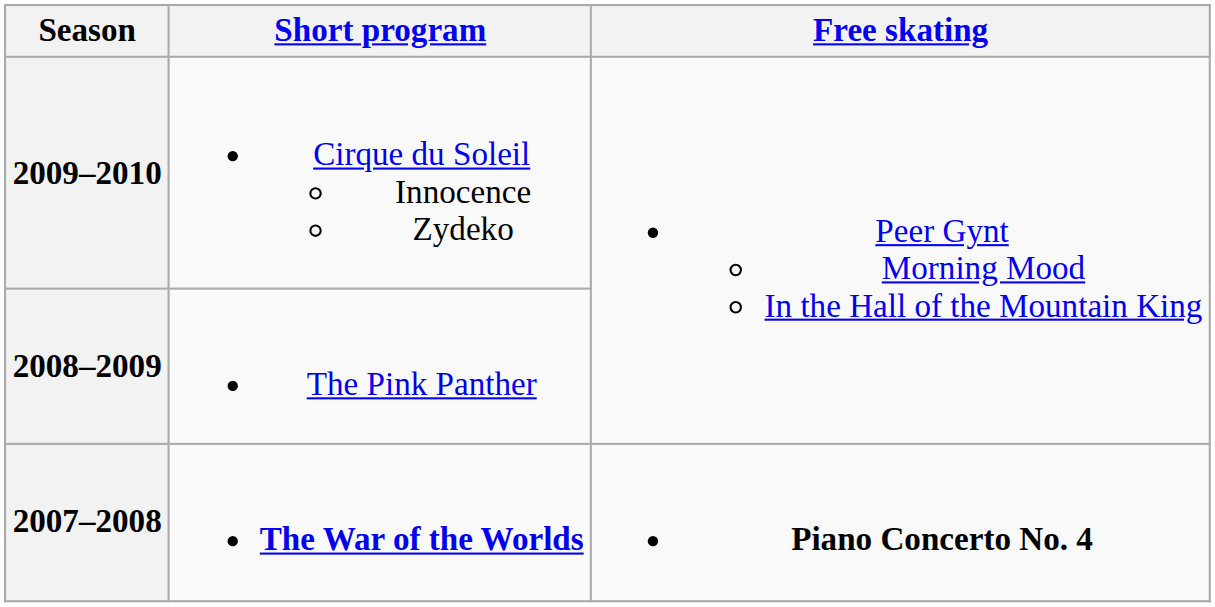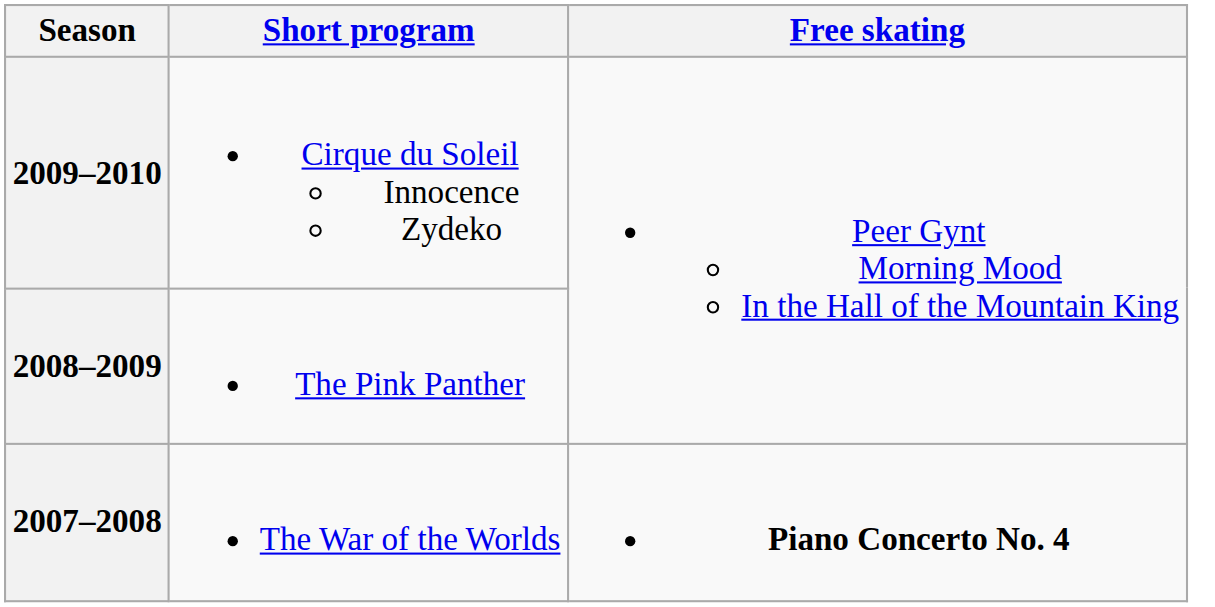(380, 541) bold -> (369, 541) normal
